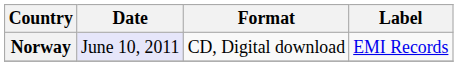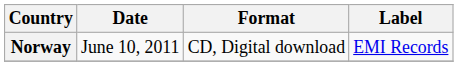(130, 46) lavender background -> (130, 46) no background
